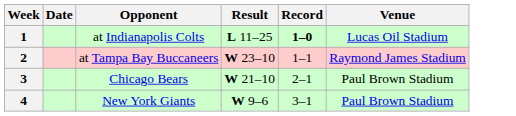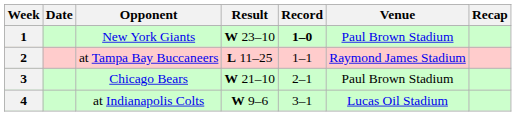+ column: (490, 15)
(149, 36) at Indianapolis Colts -> (149, 36) New York Giants
(250, 36) L 11–25 -> (250, 36) W 23–10
(397, 36) Lucas Oil Stadium -> (397, 36) Paul Brown Stadium
(250, 57) W 23–10 -> (250, 57) L 11–25
(149, 100) New York Giants -> (149, 100) at Indianapolis Colts
(397, 100) Paul Brown Stadium -> (397, 100) Lucas Oil Stadium
